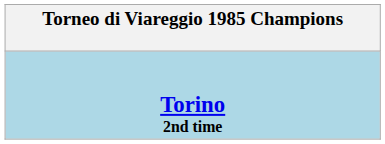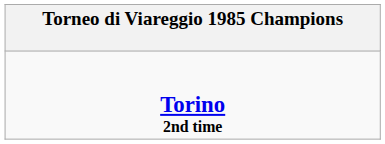(193, 112) lightblue background -> (193, 112) no background
